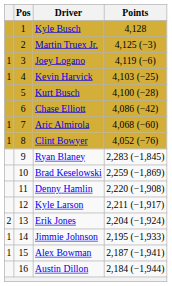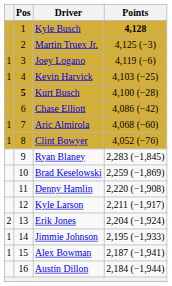(135, 28) normal -> (135, 28) bold
(23, 92) normal -> (23, 92) bold
